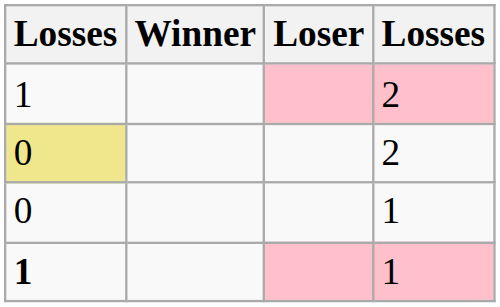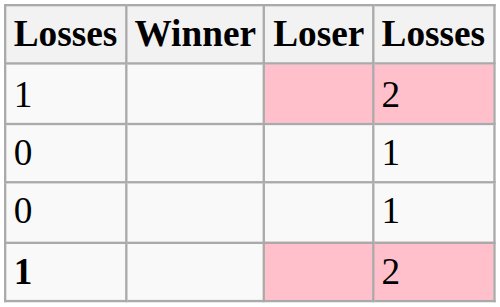(23, 152) khaki background -> (23, 152) no background
(391, 152) 2 -> (391, 152) 1
(391, 270) 1 -> (391, 270) 2
